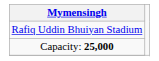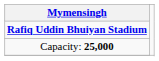(77, 30) normal -> (77, 30) bold
